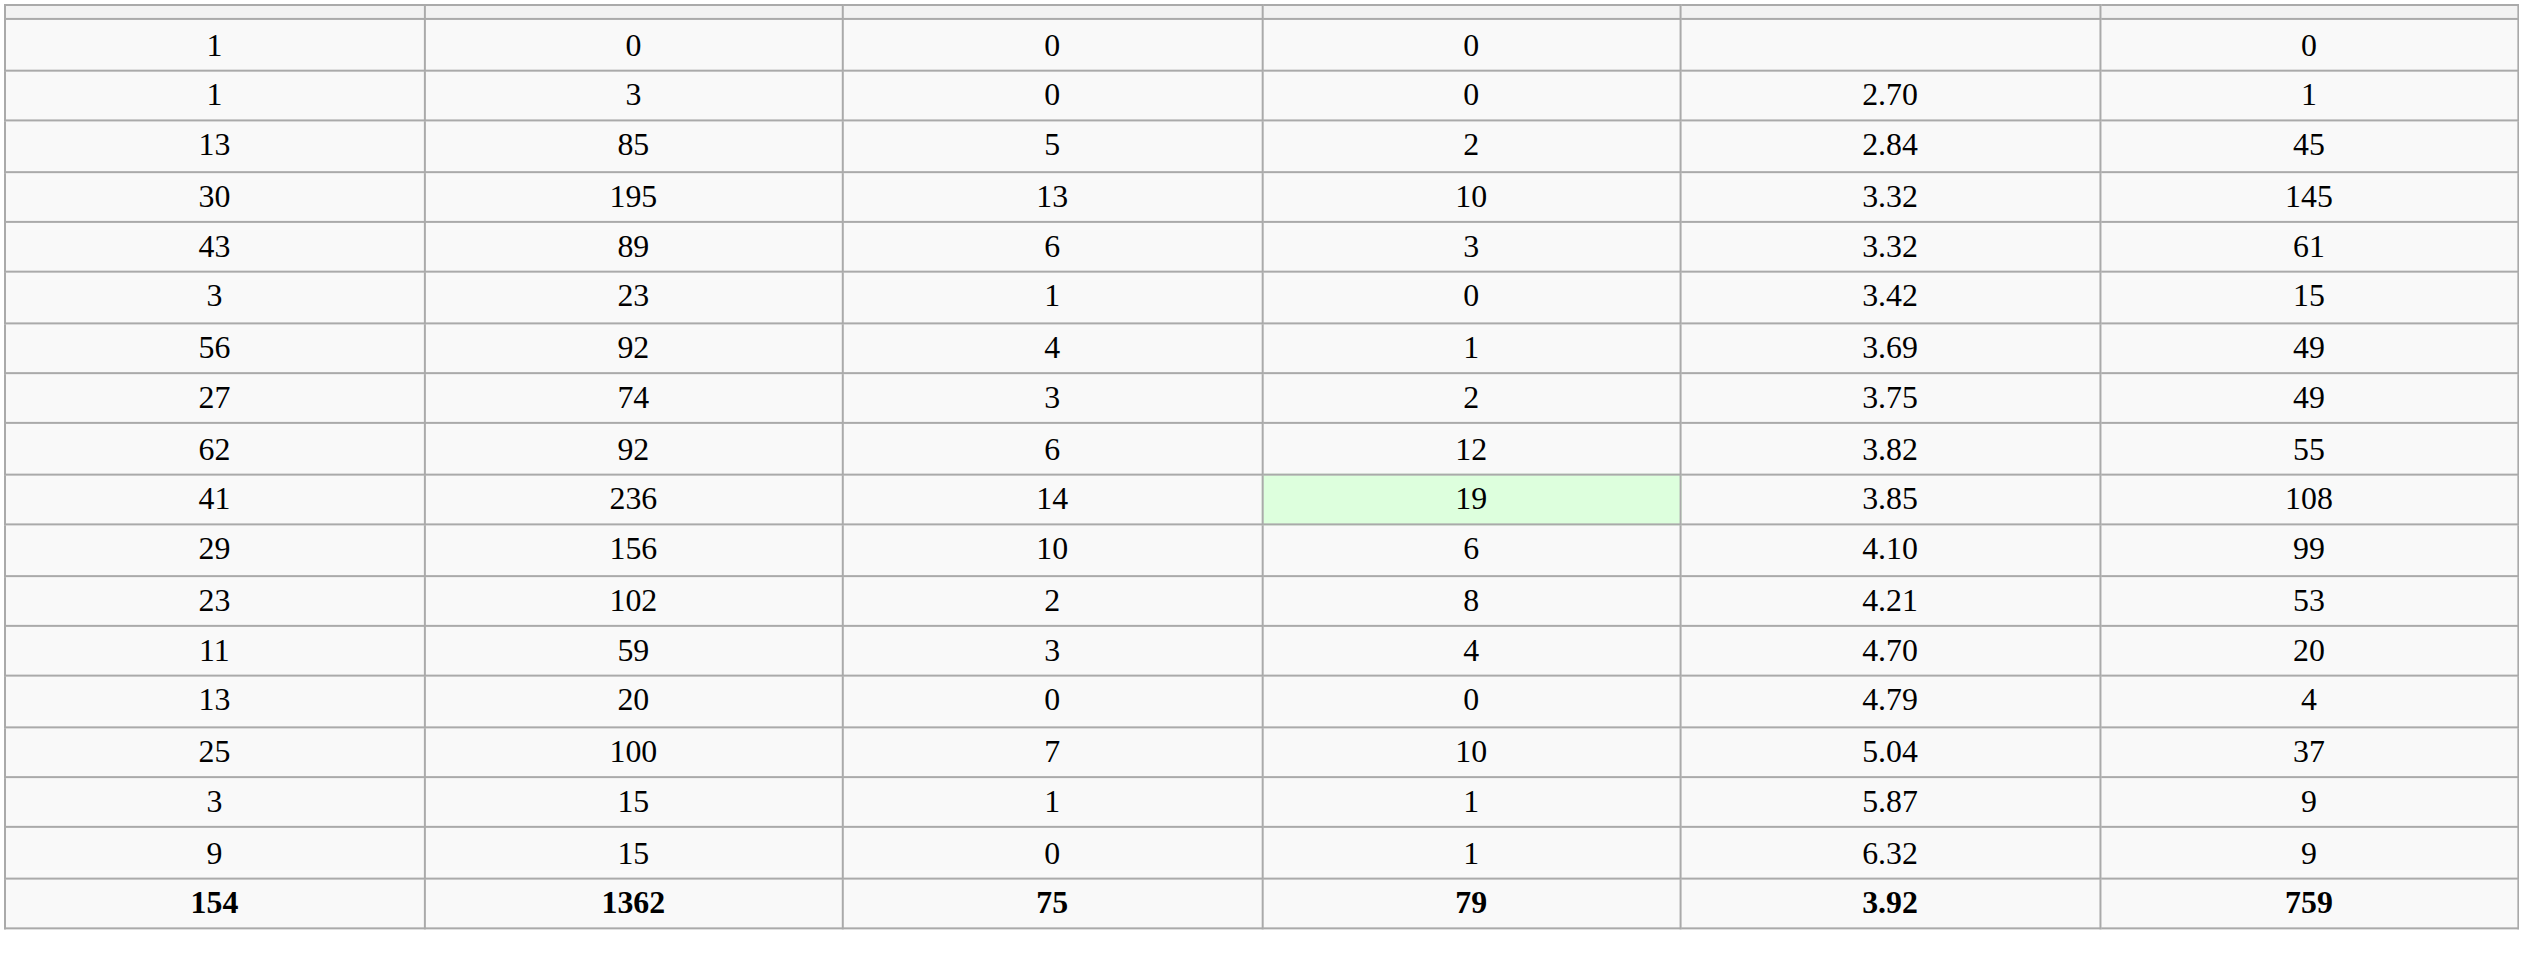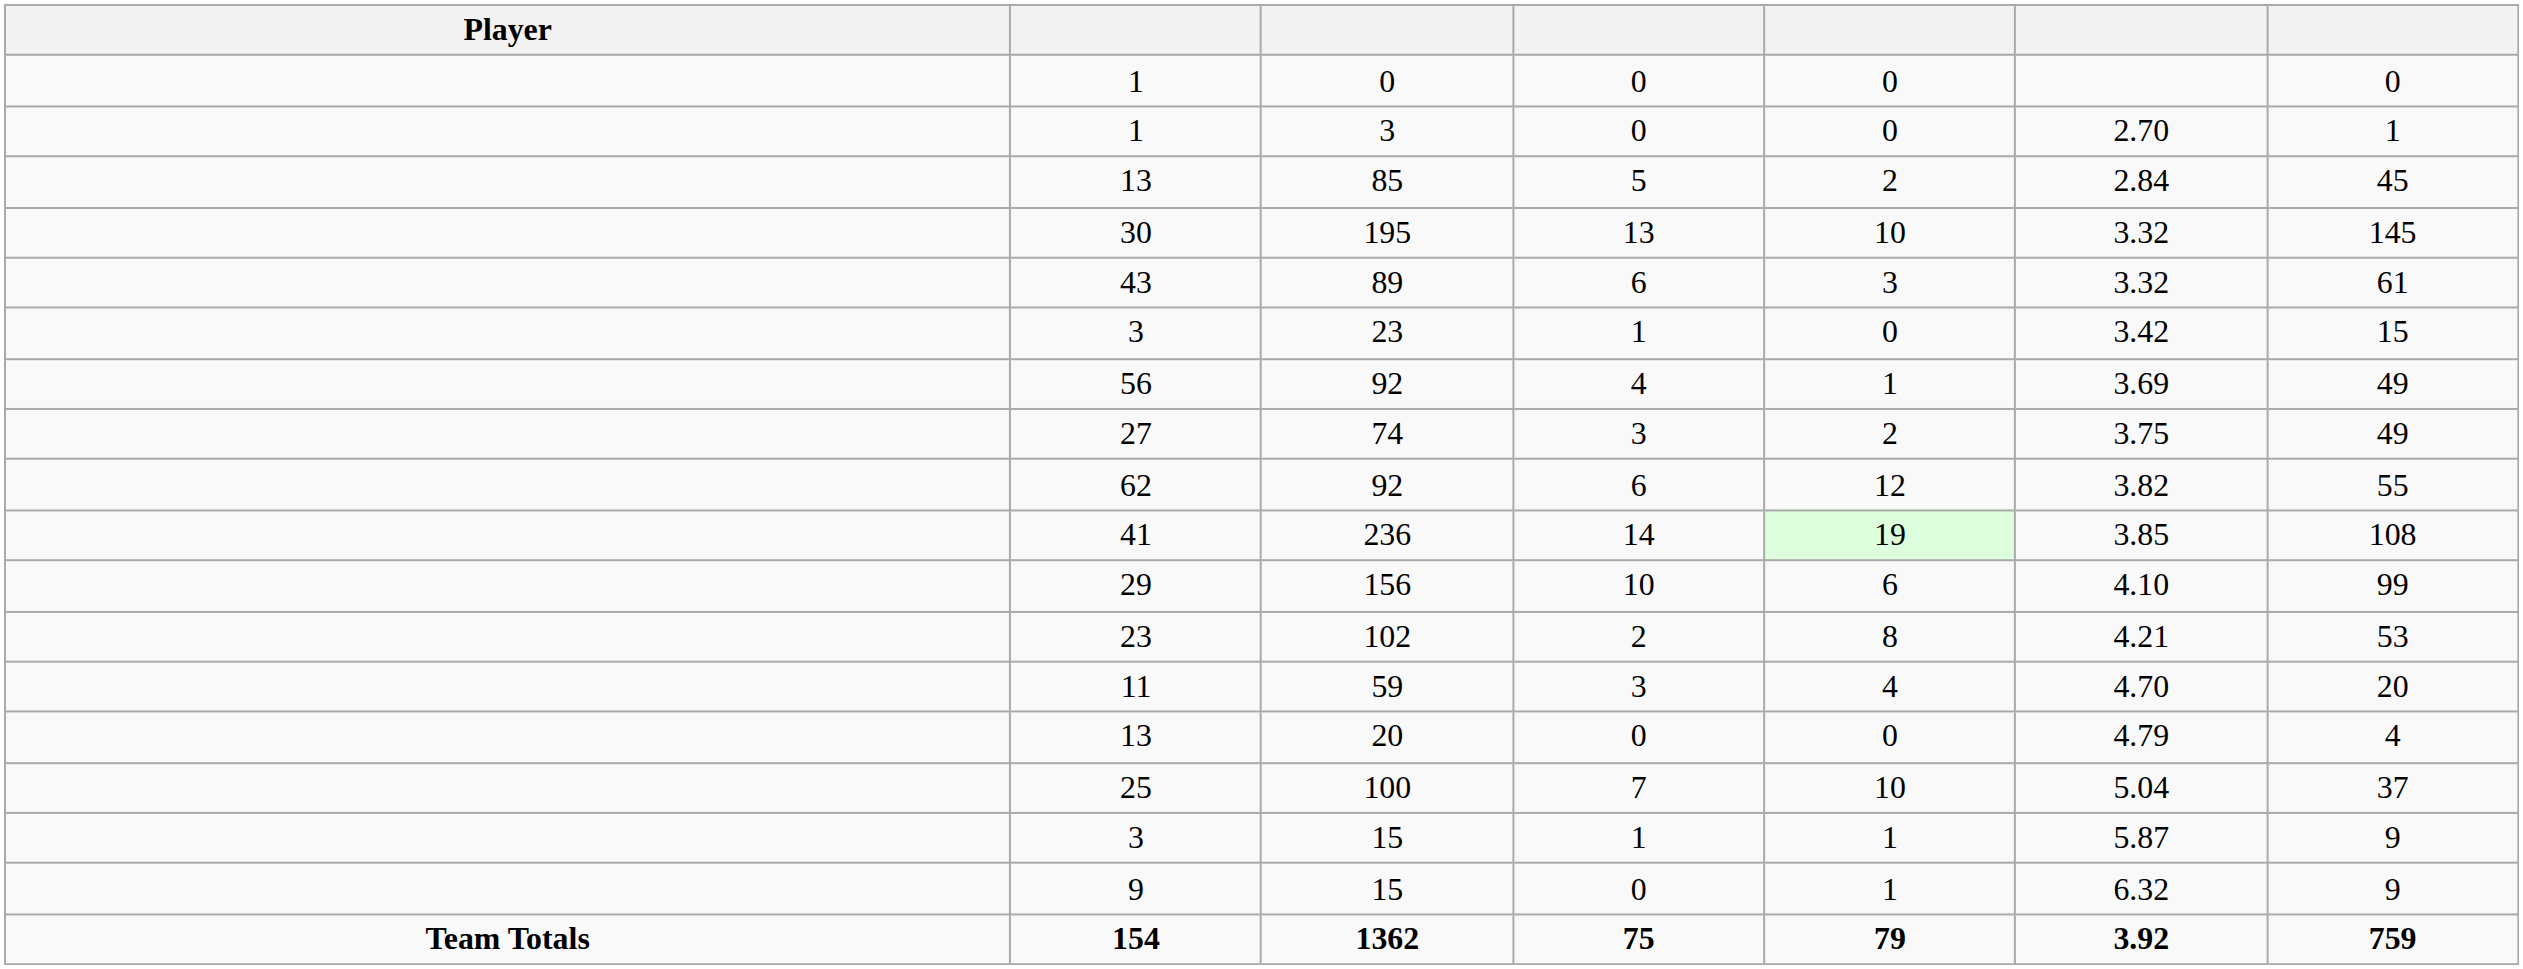+ column: (508, 29)
